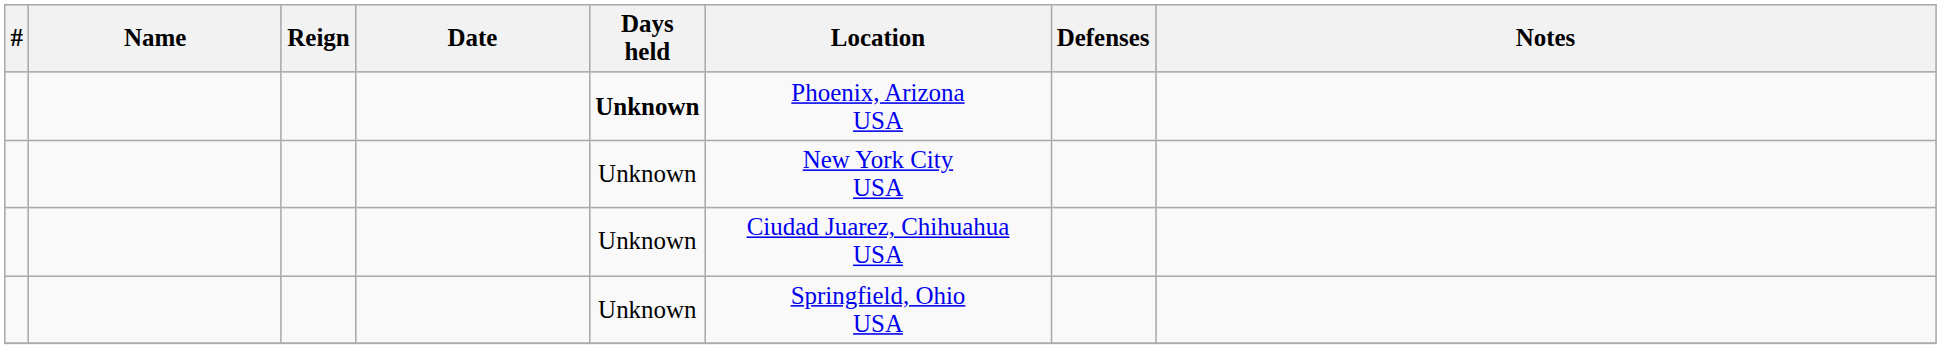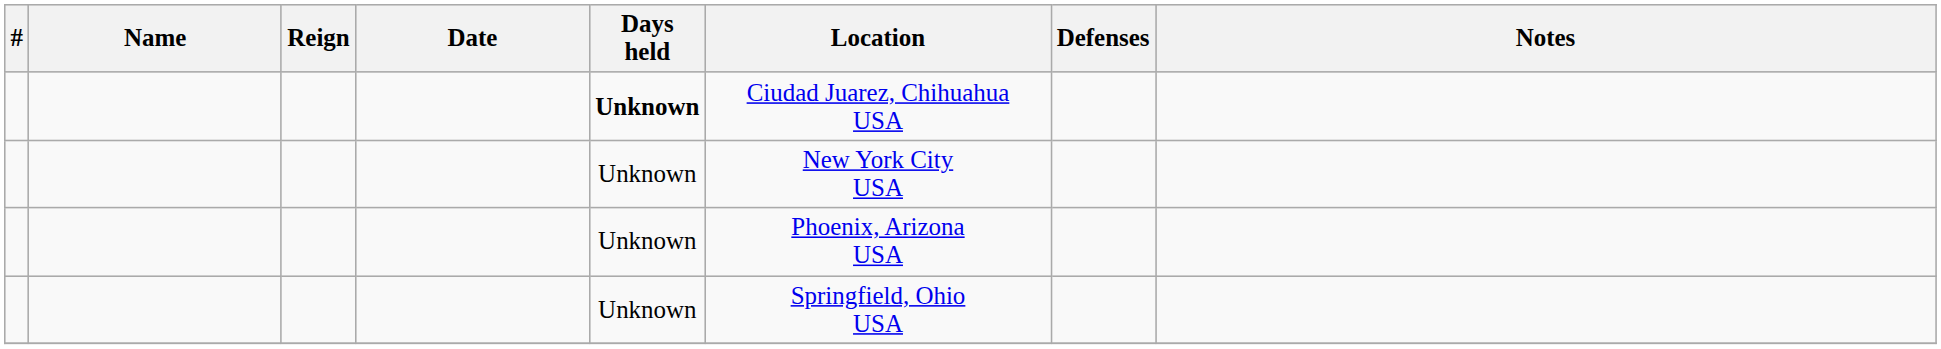(878, 105) Phoenix, Arizona USA -> (878, 105) Ciudad Juarez, Chihuahua USA
(878, 241) Ciudad Juarez, Chihuahua USA -> (878, 241) Phoenix, Arizona USA
